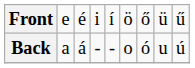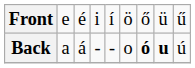(146, 47) normal -> (146, 47) bold
(163, 47) normal -> (164, 47) bold
